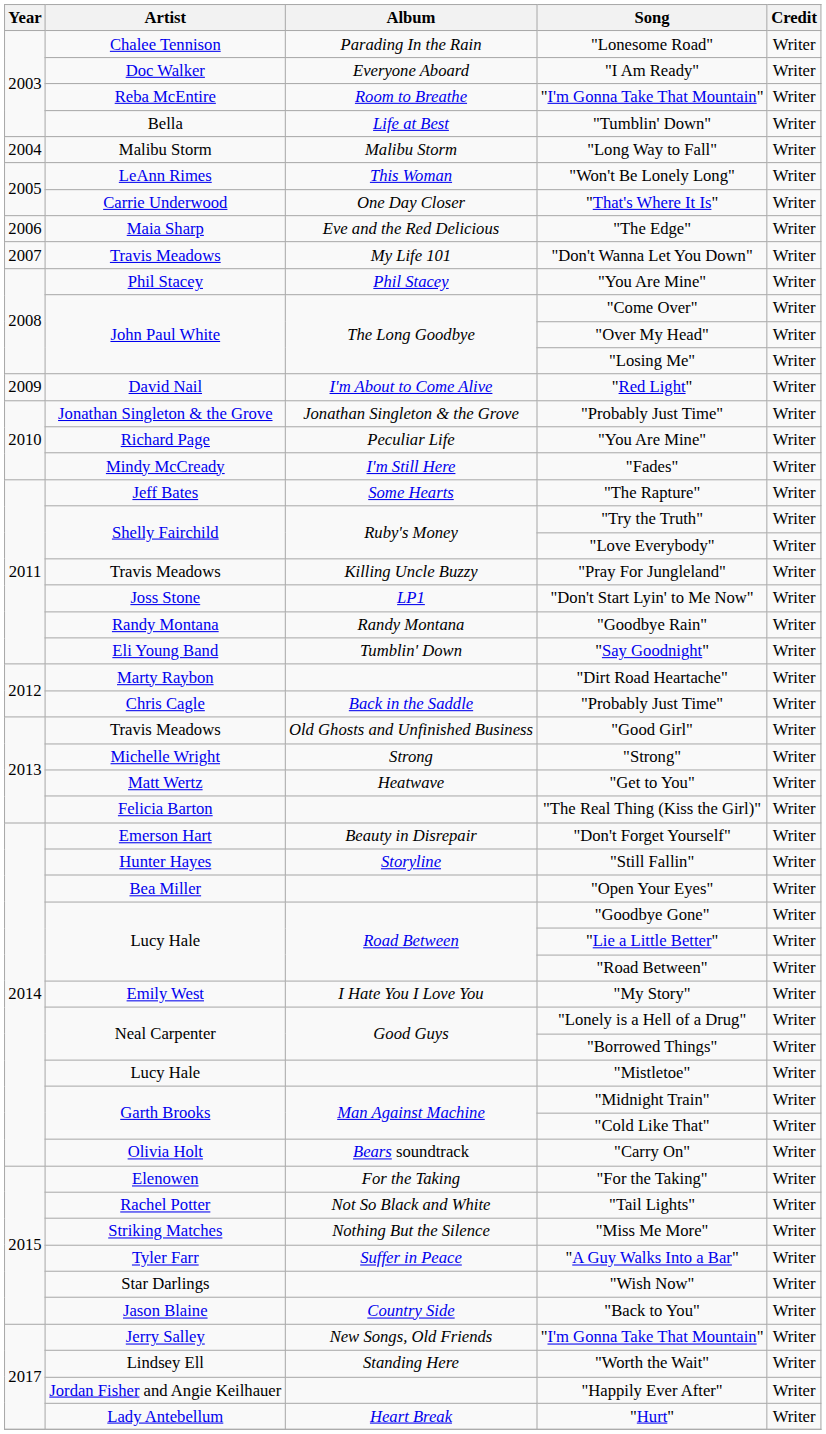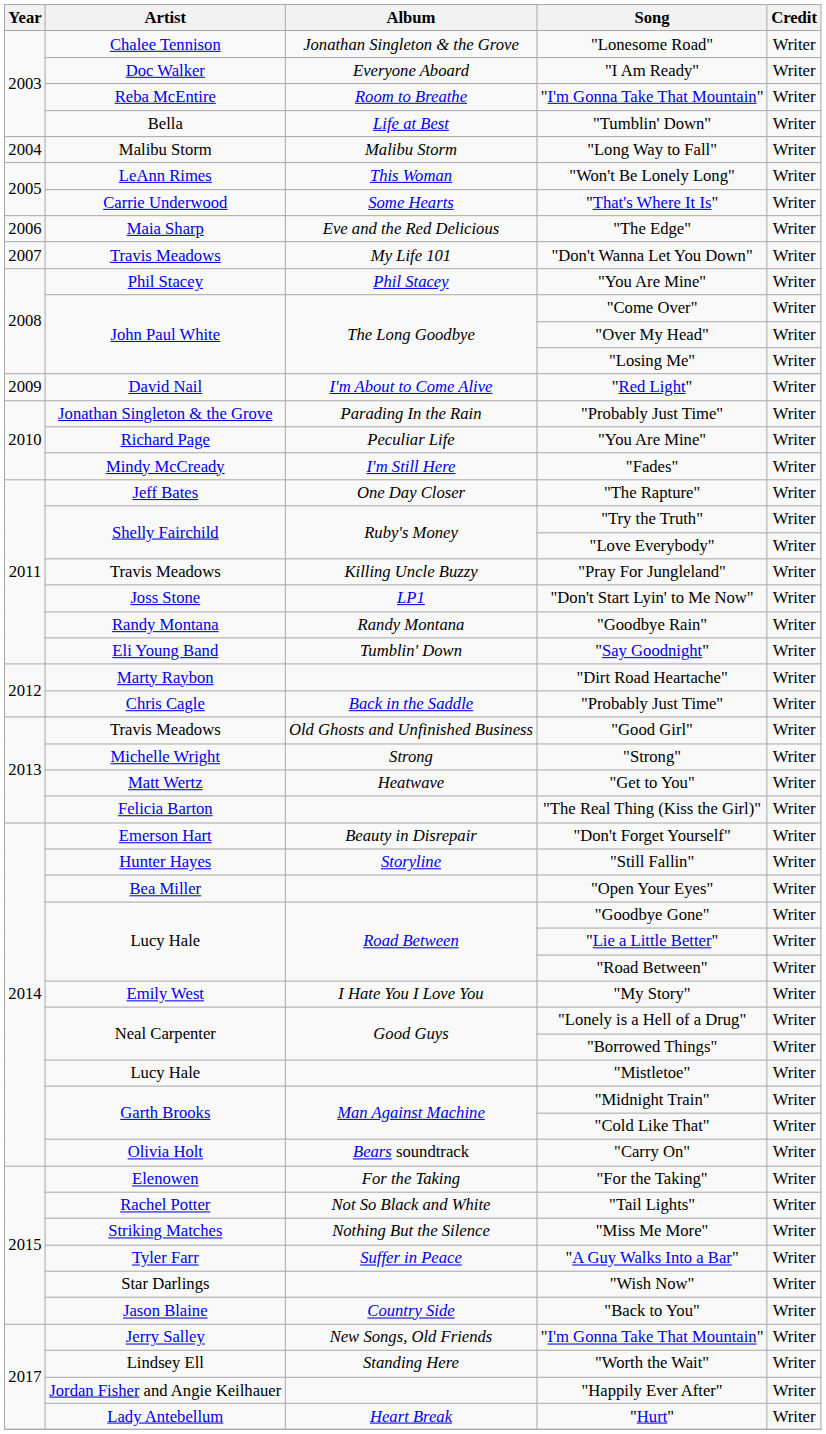(411, 44) Parading In the Rain -> (411, 44) Jonathan Singleton & the Grove
(411, 202) One Day Closer -> (411, 202) Some Hearts
(411, 413) Jonathan Singleton & the Grove -> (411, 413) Parading In the Rain
(411, 492) Some Hearts -> (411, 492) One Day Closer
